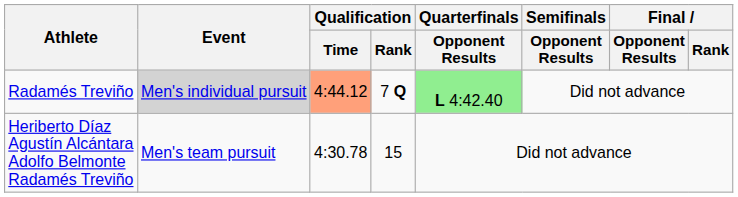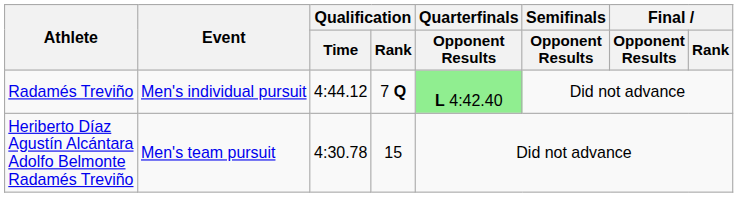(224, 92) lightgrey background -> (224, 92) no background
(341, 92) lightsalmon background -> (341, 92) no background
